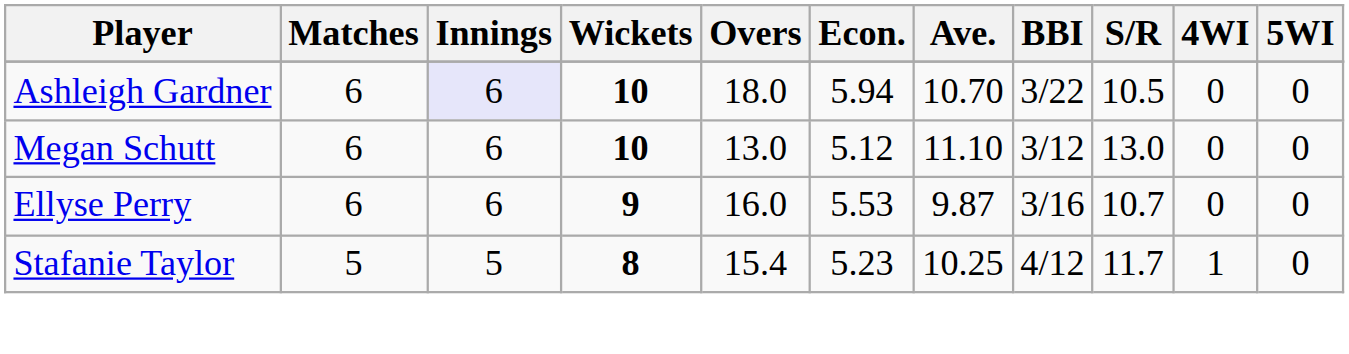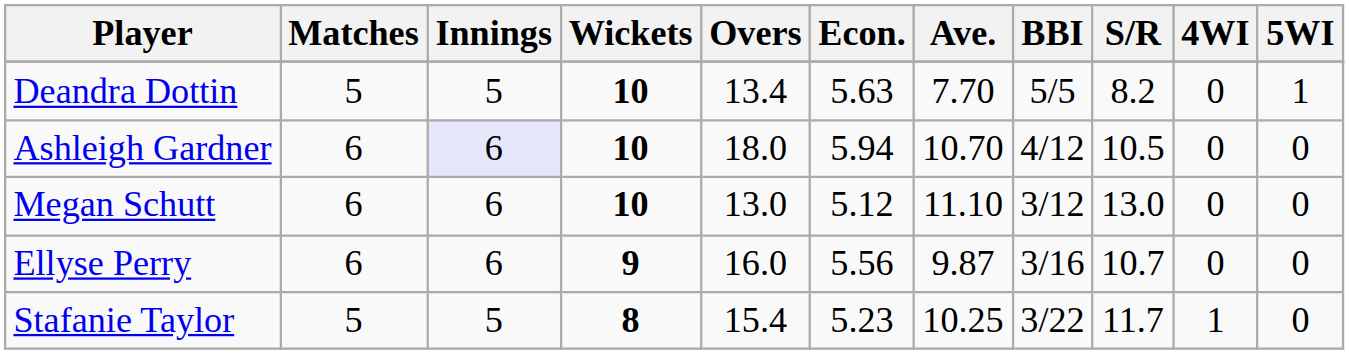+ row: (125, 90)
(1053, 90) 3/22 -> (1053, 147) 4/12
(862, 205) 5.53 -> (862, 262) 5.56
(1053, 262) 4/12 -> (1053, 319) 3/22
